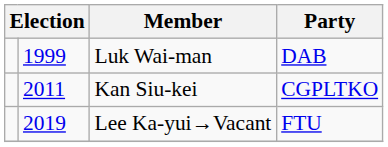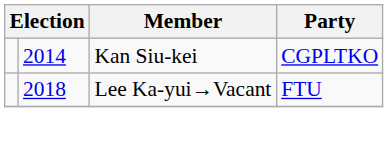- row: (153, 55)
(44, 89) 2011 -> (44, 55) 2014
(44, 123) 2019 -> (44, 89) 2018
